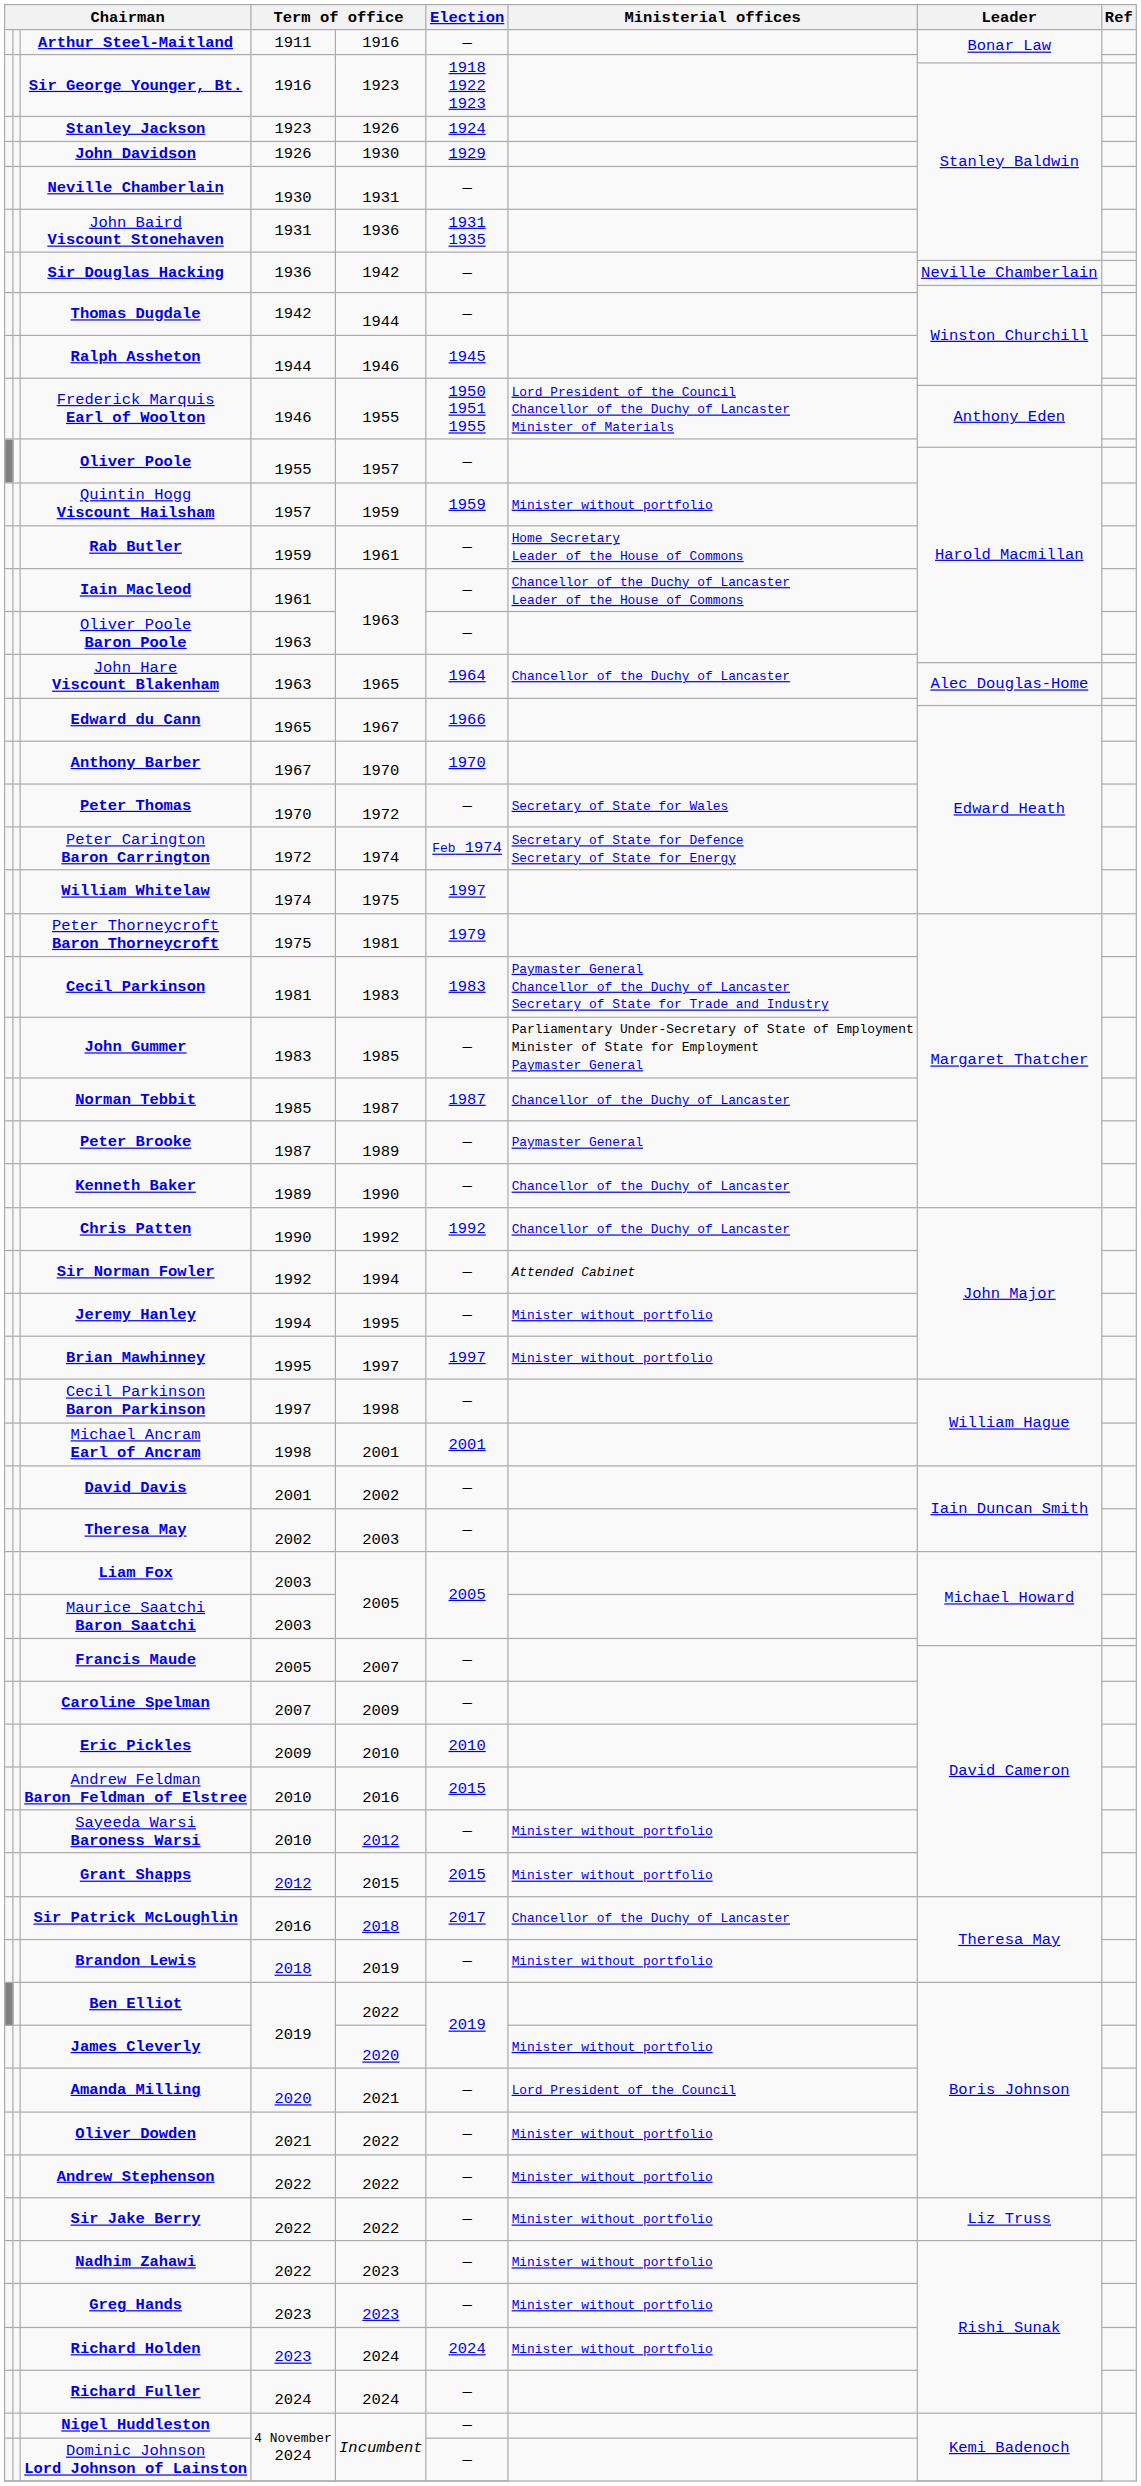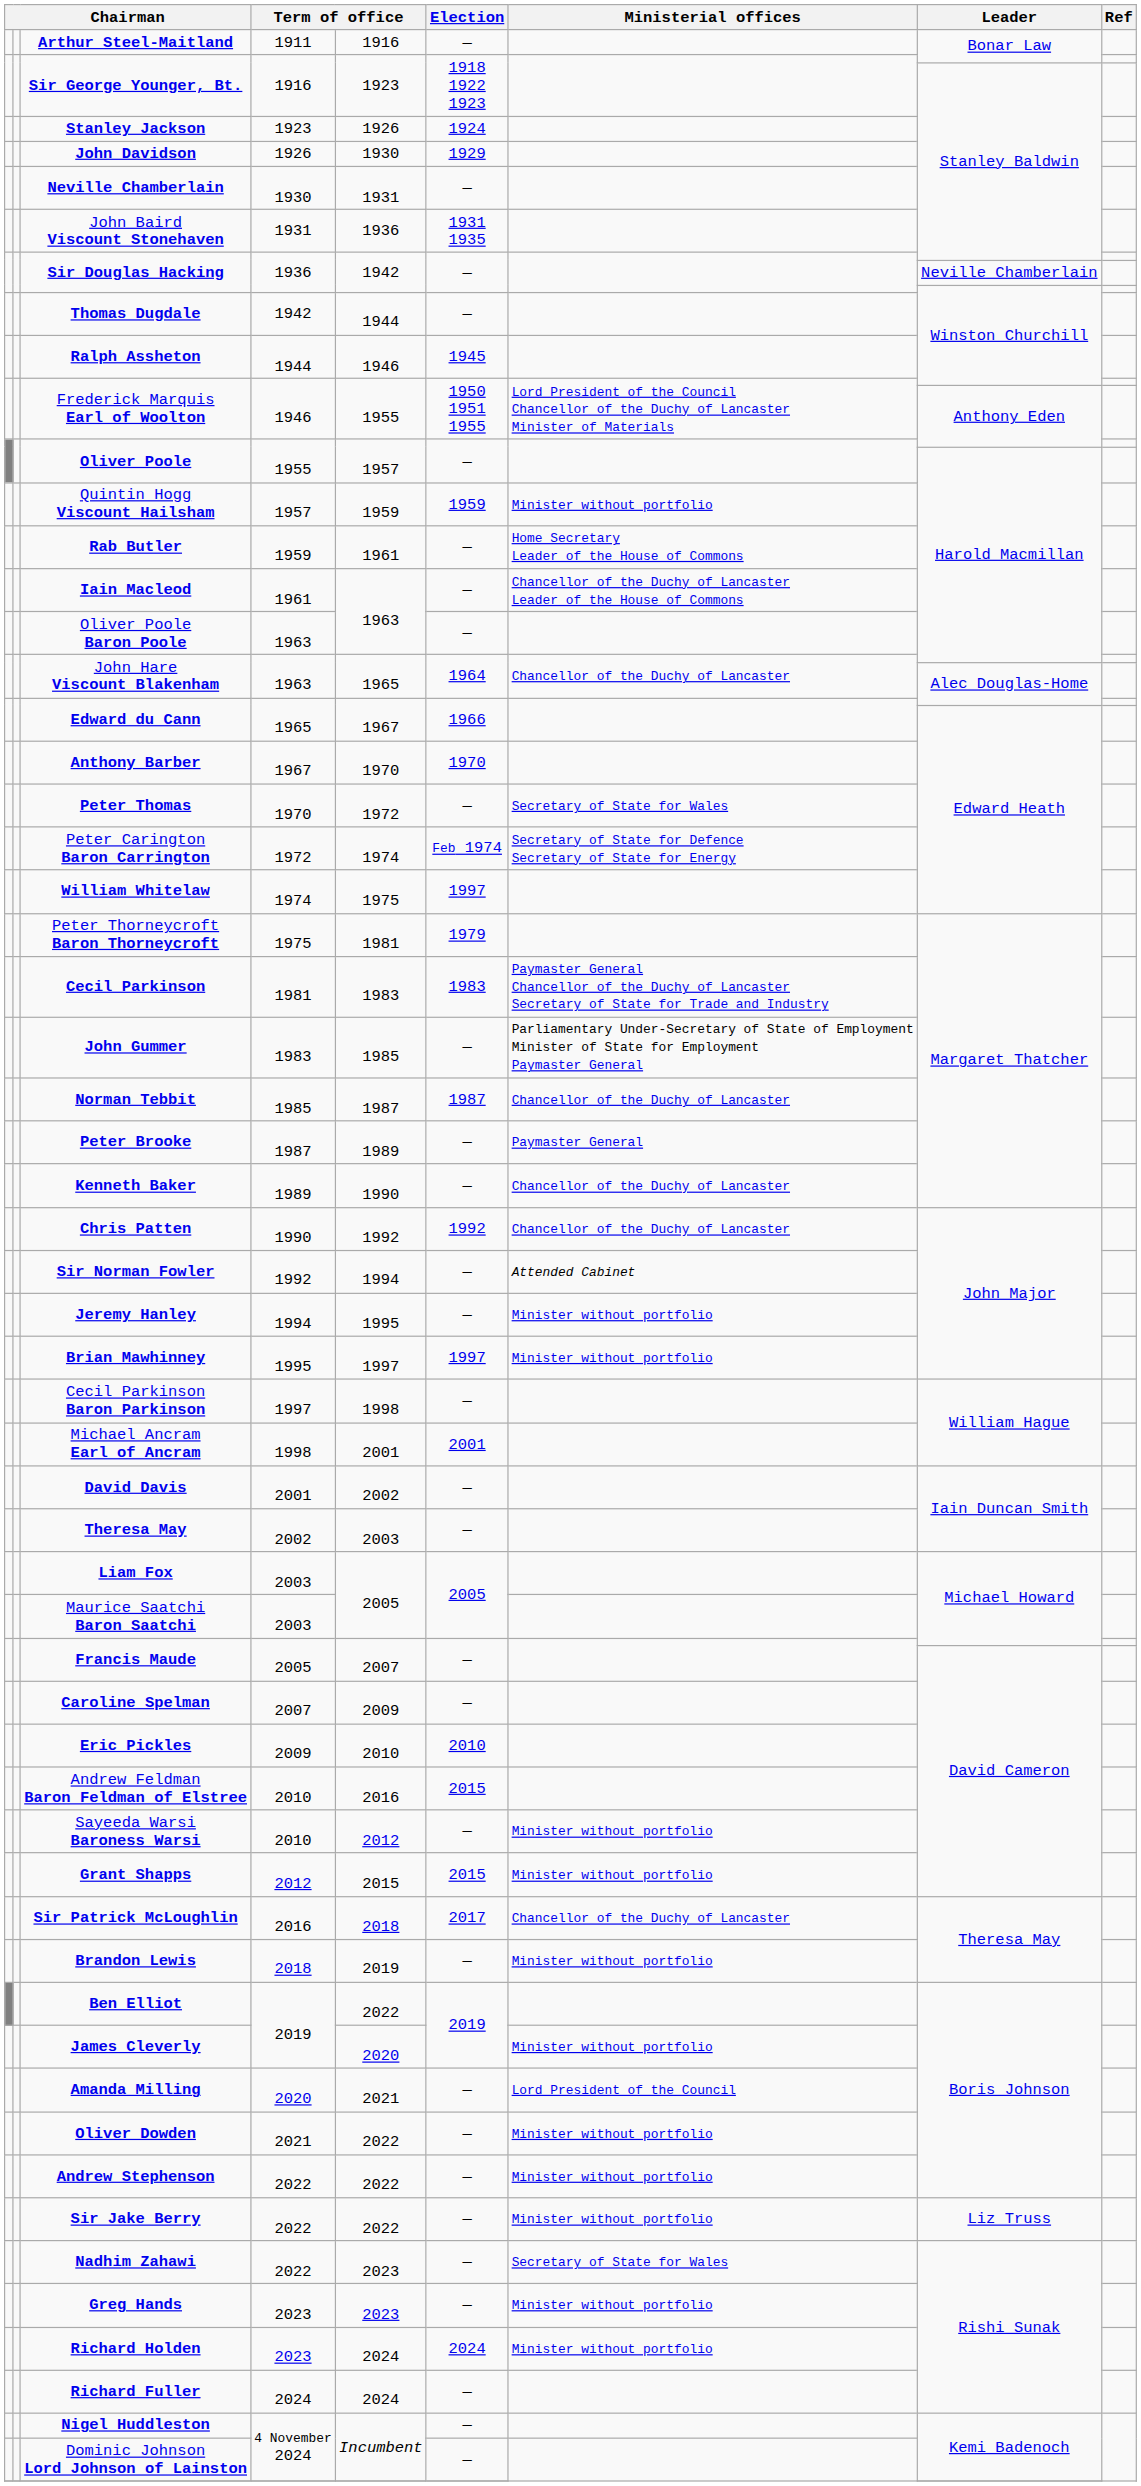(612, 2262) Minister without portfolio -> (620, 2263) Secretary of State for Wales
